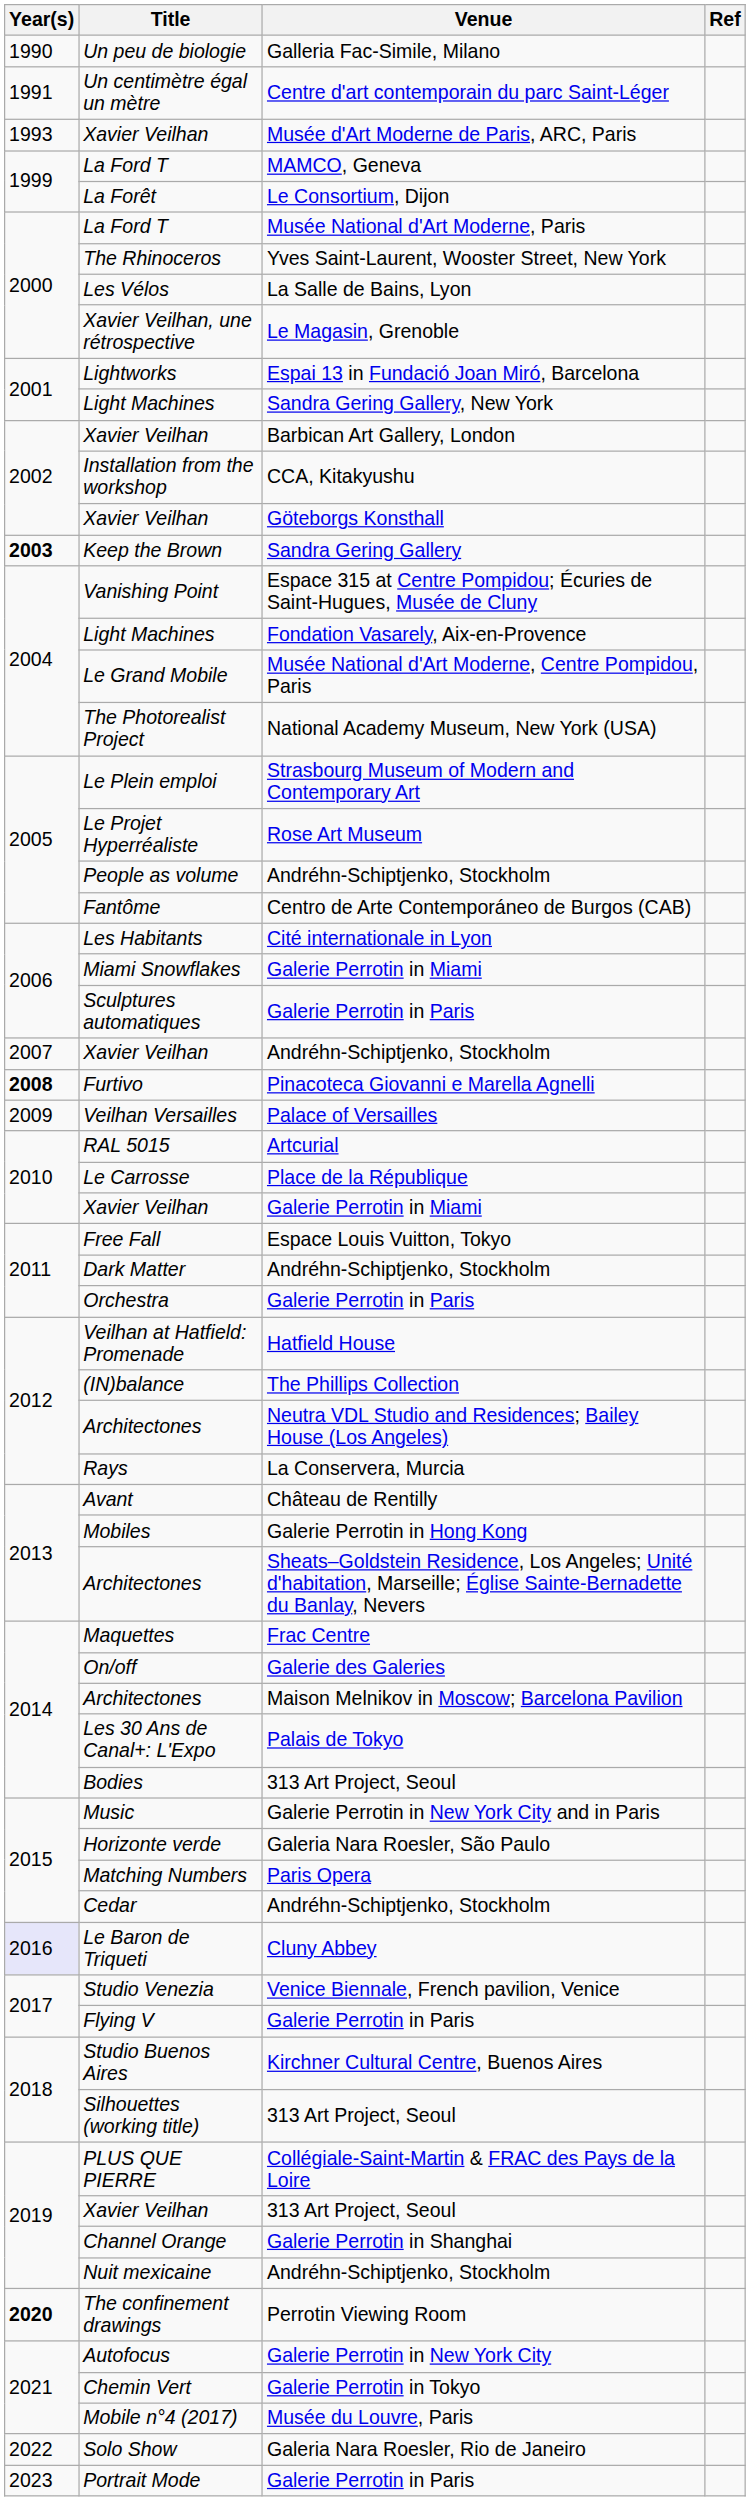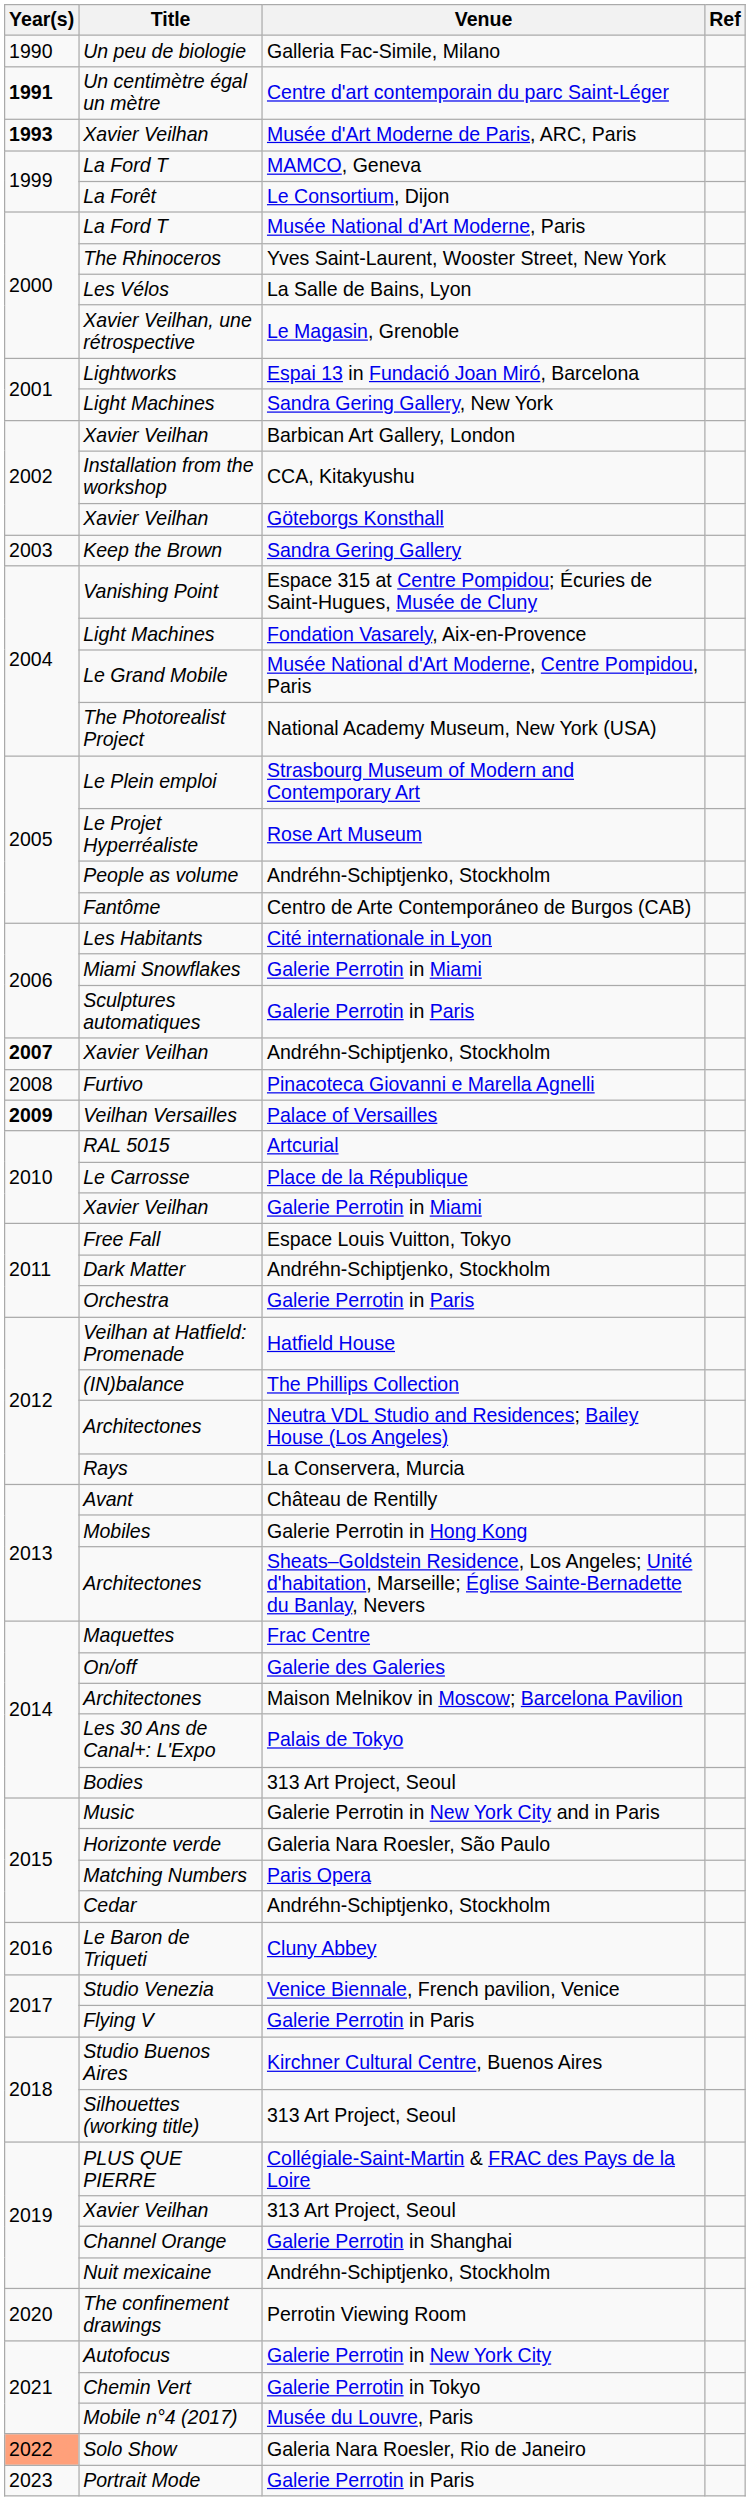(31, 92) normal -> (31, 92) bold
(31, 134) normal -> (31, 134) bold
(31, 550) bold -> (31, 550) normal
(31, 1053) normal -> (31, 1053) bold
(31, 1084) bold -> (31, 1084) normal
(31, 1115) normal -> (31, 1115) bold
(31, 1948) lavender background -> (31, 1948) no background
(31, 2314) bold -> (31, 2314) normal
(31, 2449) no background -> (31, 2449) lightsalmon background
